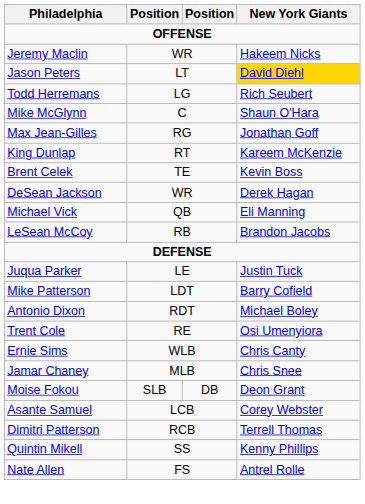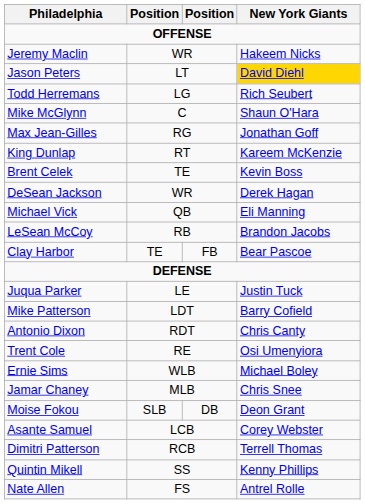+ row: (41, 251)
(279, 311) Michael Boley -> (273, 331) Chris Canty
(273, 350) Chris Canty -> (279, 370) Michael Boley
